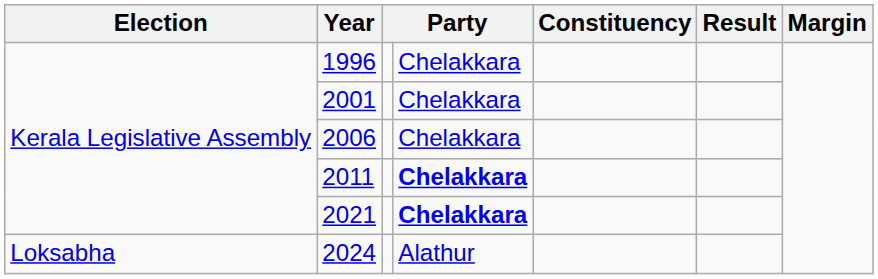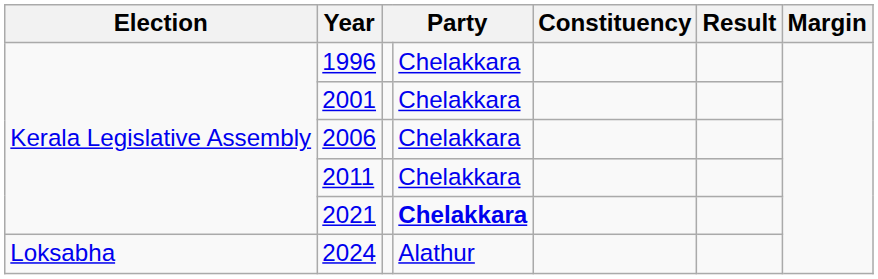(463, 176) bold -> (459, 176) normal
